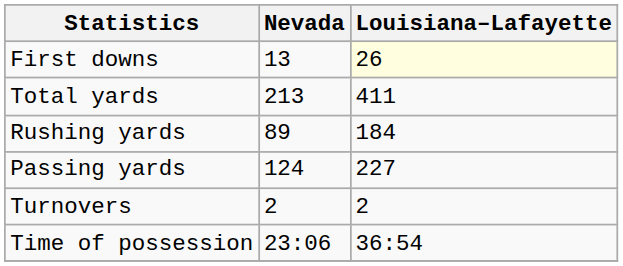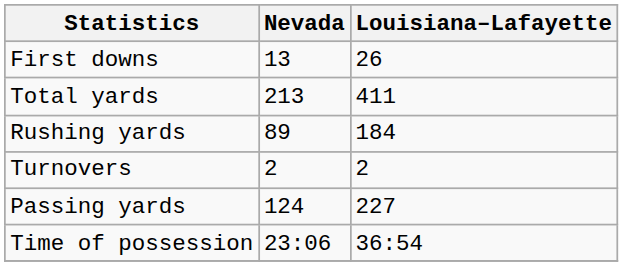(369, 60) lightyellow background -> (369, 60) no background
rows swapped: (98, 170) <-> (71, 206)
